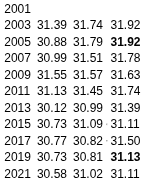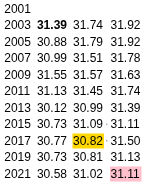(52, 25) normal -> (52, 25) bold
(126, 42) bold -> (126, 42) normal
(88, 141) no background -> (88, 141) gold background
(126, 157) bold -> (126, 157) normal
(125, 174) no background -> (125, 174) pink background
